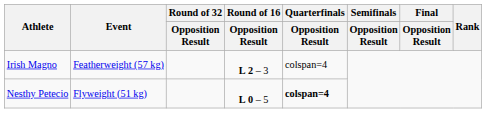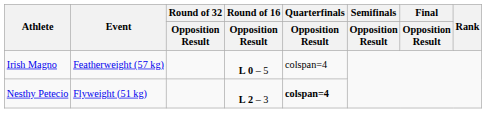(254, 71) L 2 – 3 -> (254, 71) L 0 – 5
(254, 100) L 0 – 5 -> (254, 100) L 2 – 3
